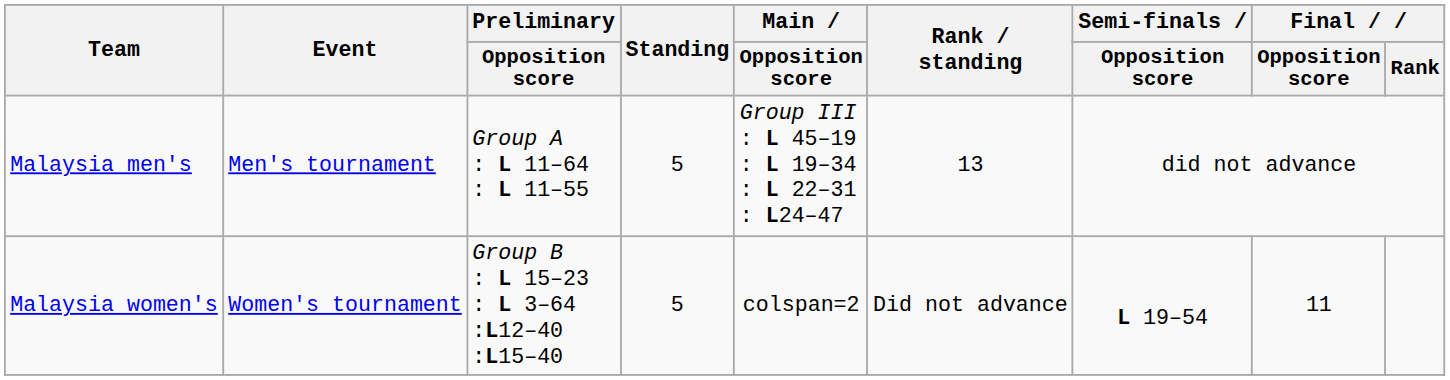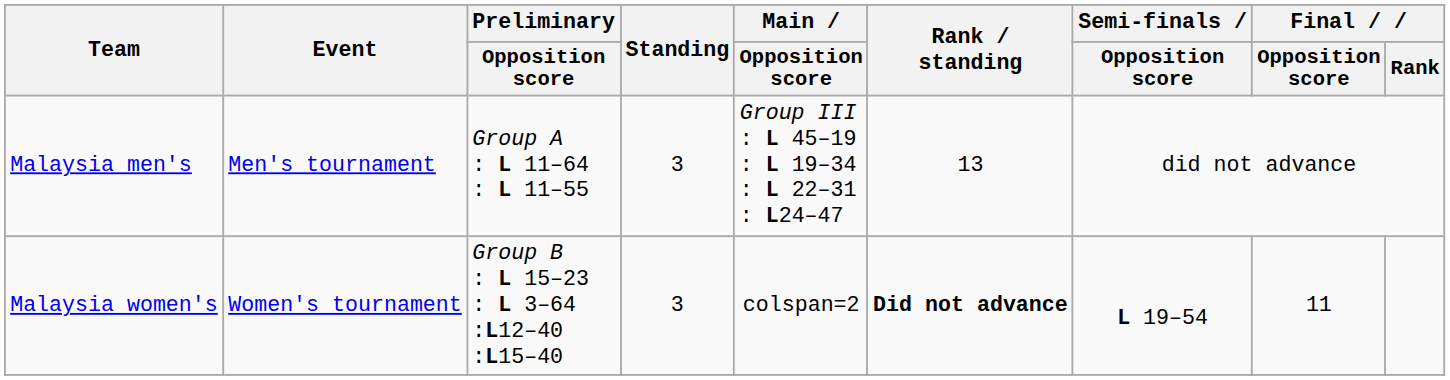(677, 165) 5 -> (677, 165) 3
(677, 305) 5 -> (677, 305) 3
(970, 305) normal -> (970, 305) bold
